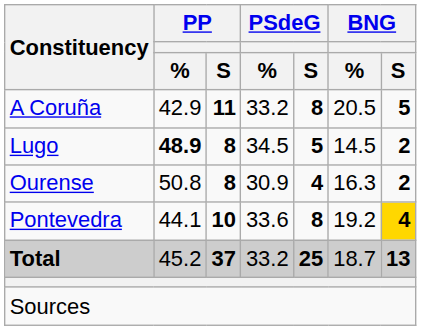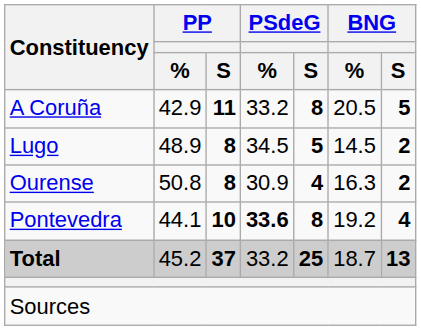(180, 145) bold -> (180, 145) normal
(267, 220) normal -> (267, 220) bold
(404, 220) gold background -> (404, 220) no background
